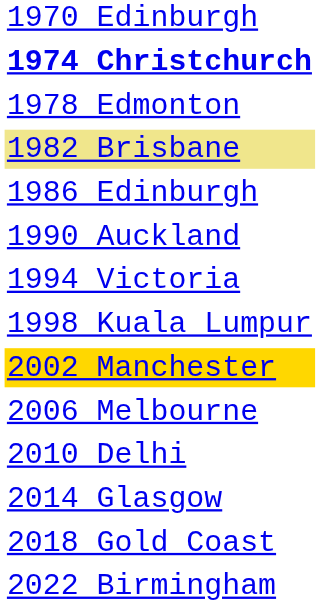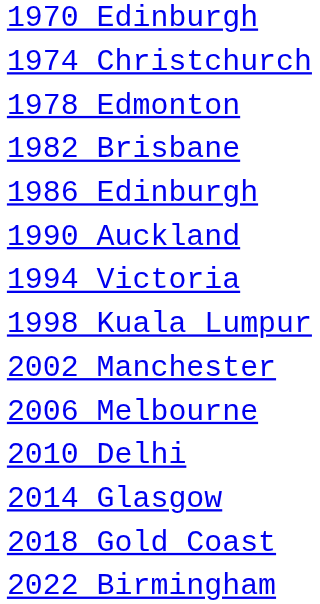(159, 62) bold -> (159, 62) normal
(124, 149) khaki background -> (124, 149) no background
(141, 368) gold background -> (141, 368) no background
